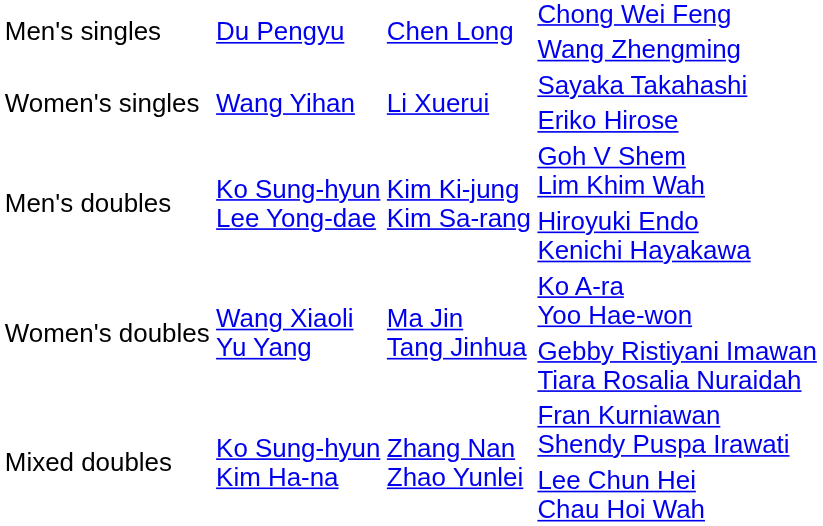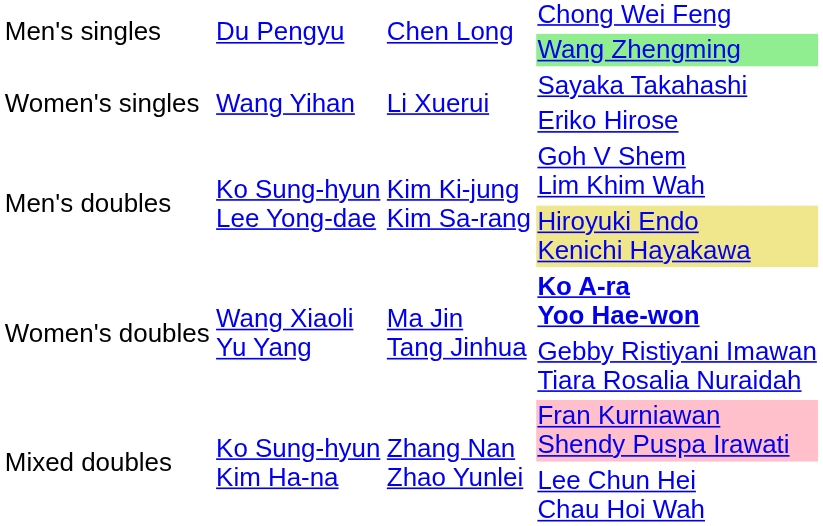(639, 49) no background -> (639, 49) lightgreen background
(644, 236) no background -> (644, 236) khaki background
(615, 300) normal -> (619, 300) bold
(663, 430) no background -> (663, 430) pink background
